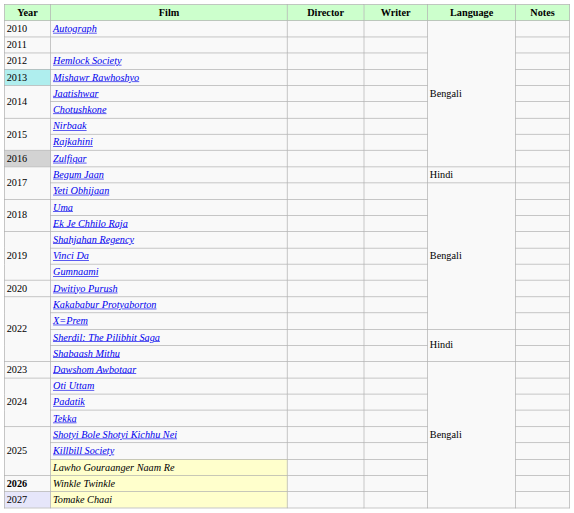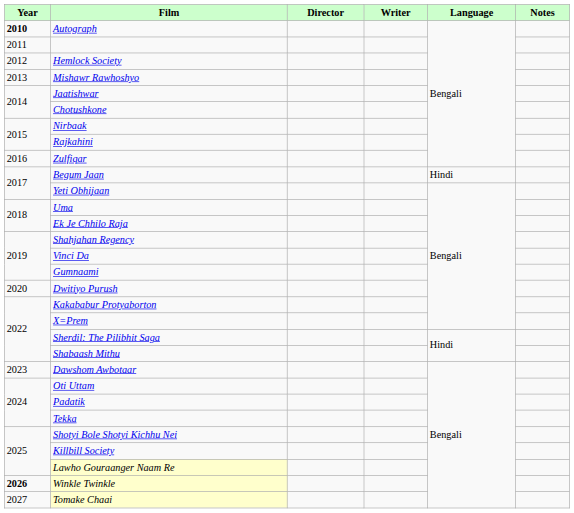(17, 28) normal -> (17, 28) bold
(17, 77) paleturquoise background -> (17, 77) no background
(17, 158) lightgrey background -> (17, 158) no background
(17, 499) lavender background -> (17, 499) no background
